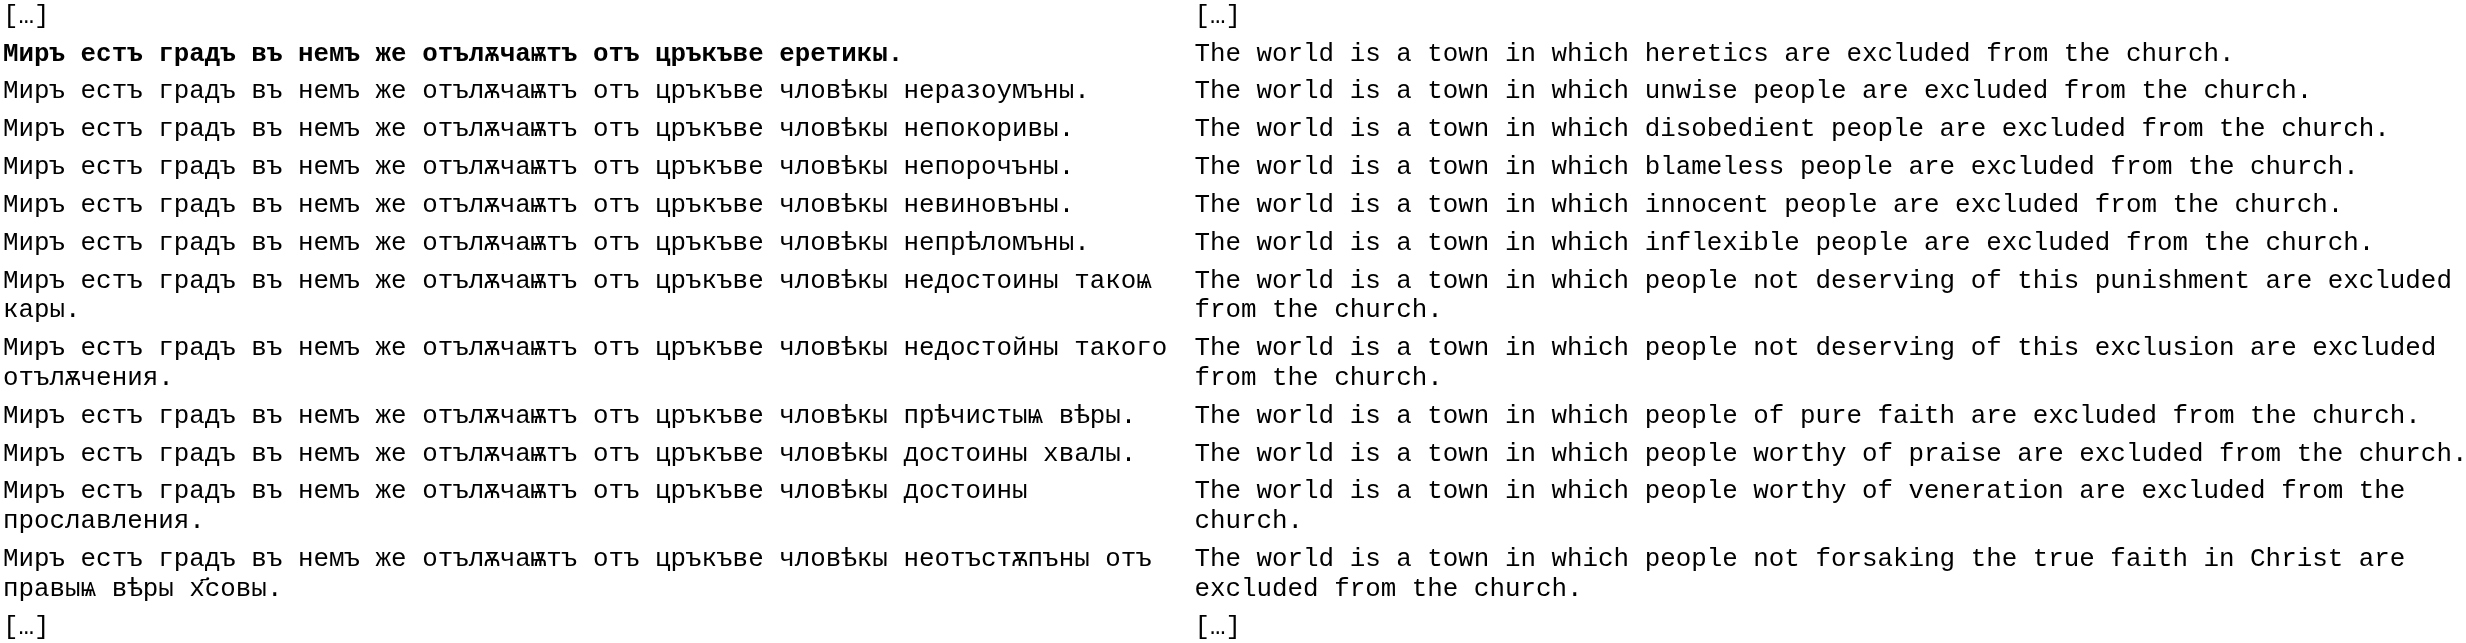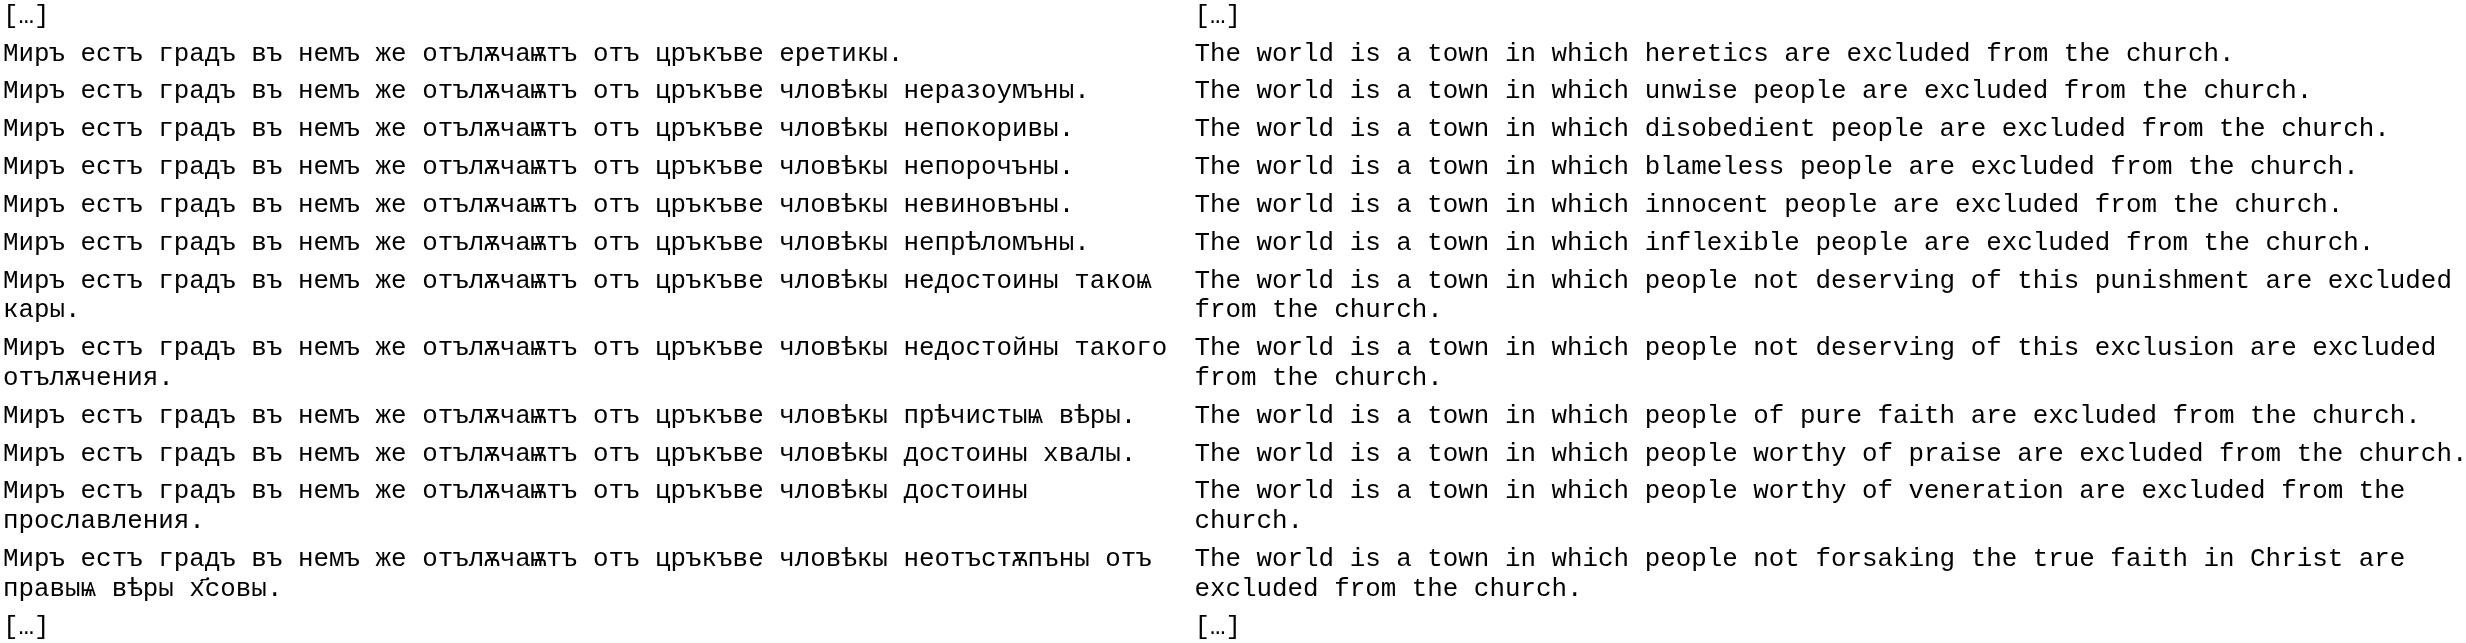(453, 54) bold -> (453, 54) normal
